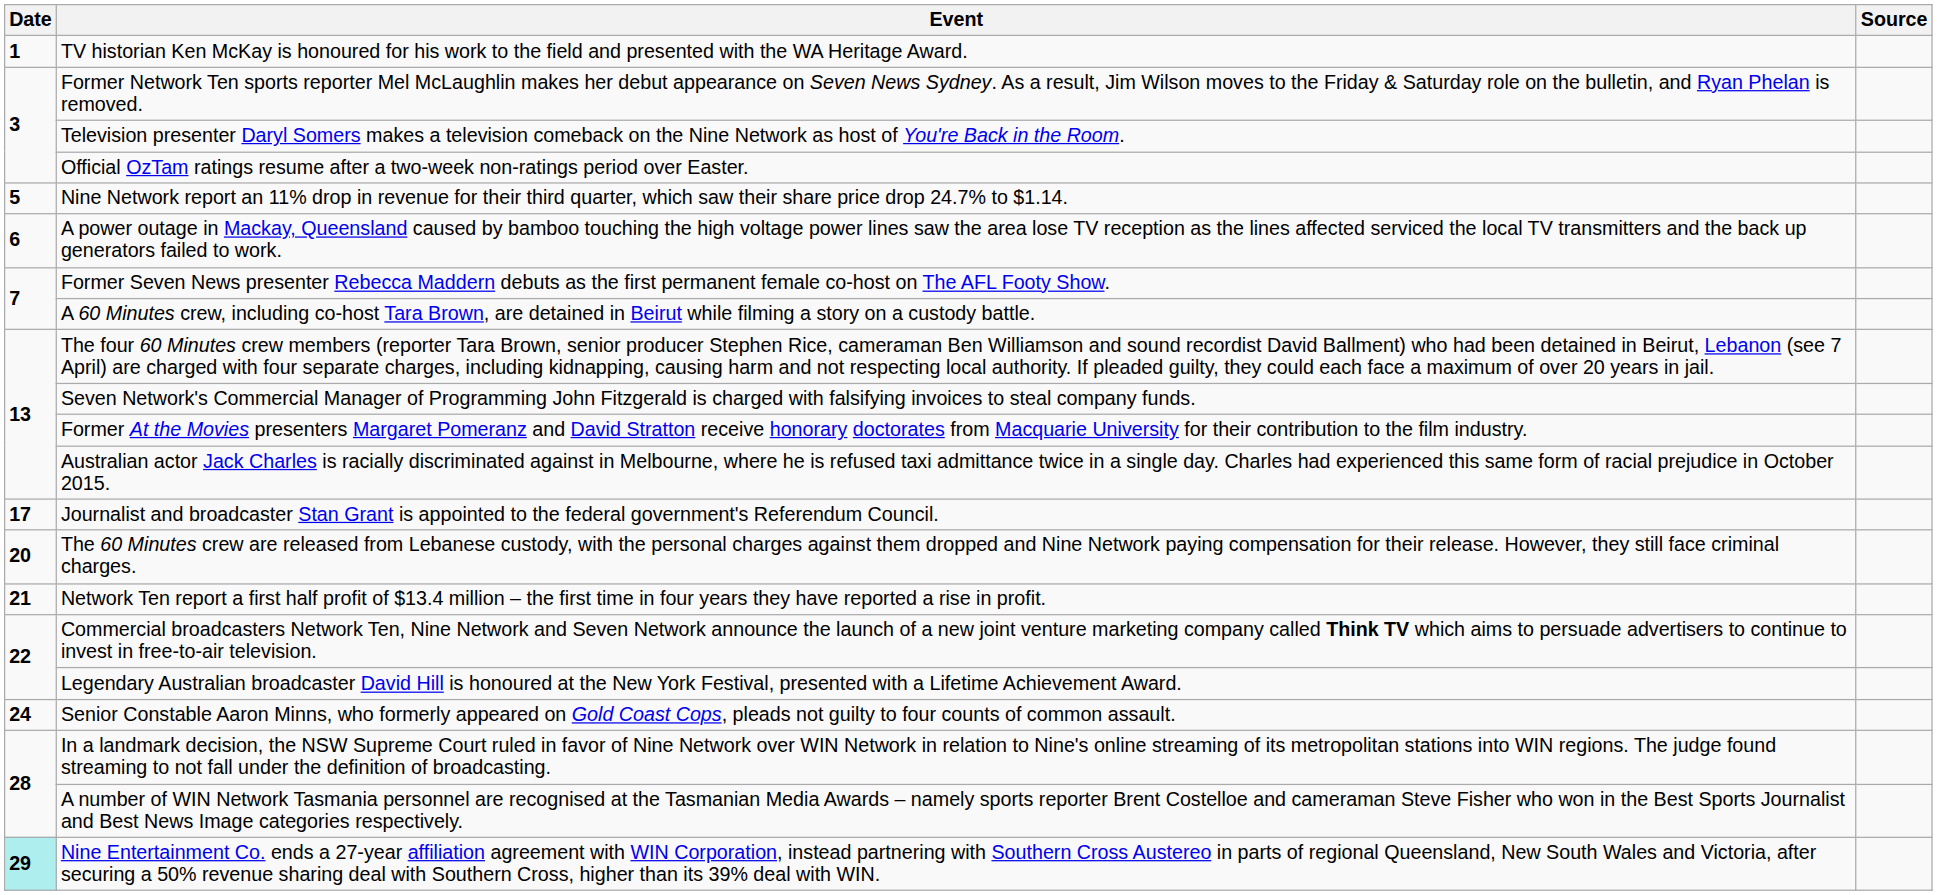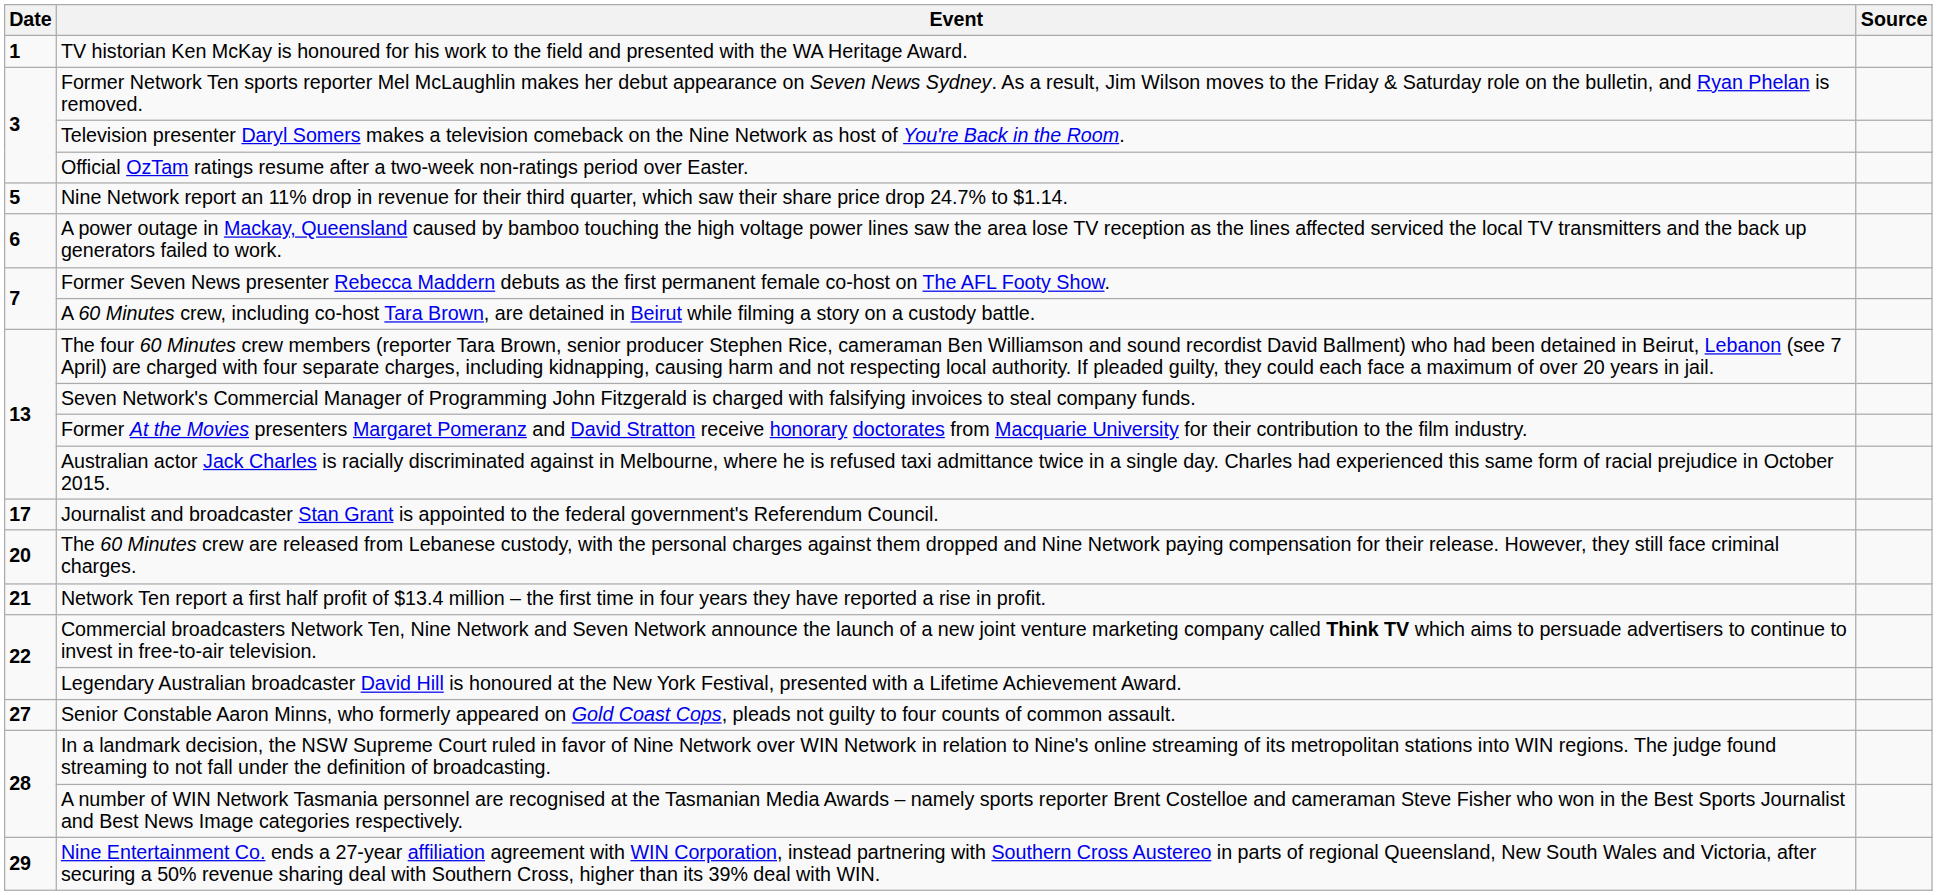(20, 714) 24 -> (20, 714) 27
(20, 863) paleturquoise background -> (20, 863) no background
